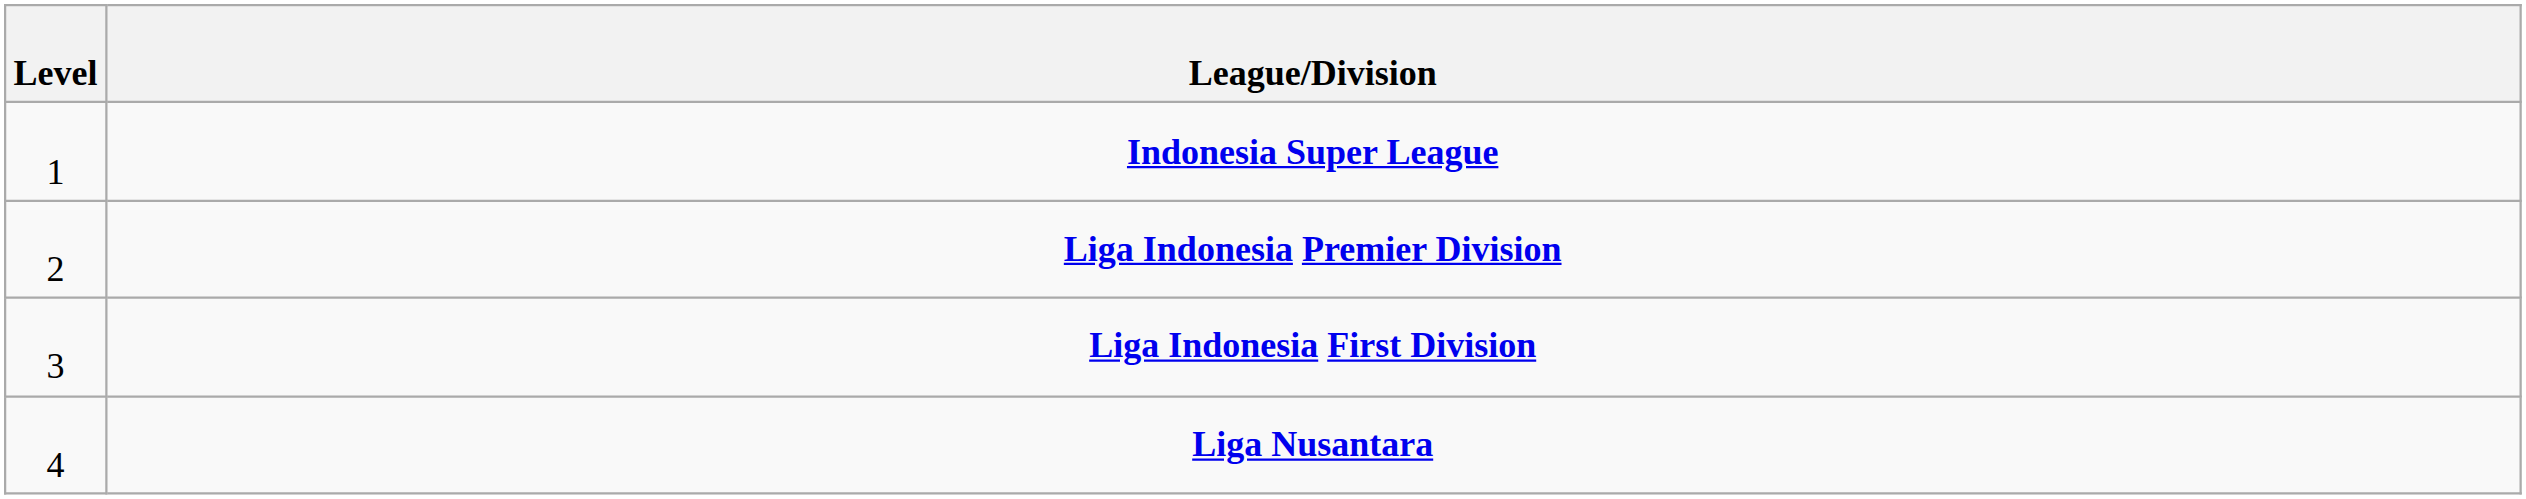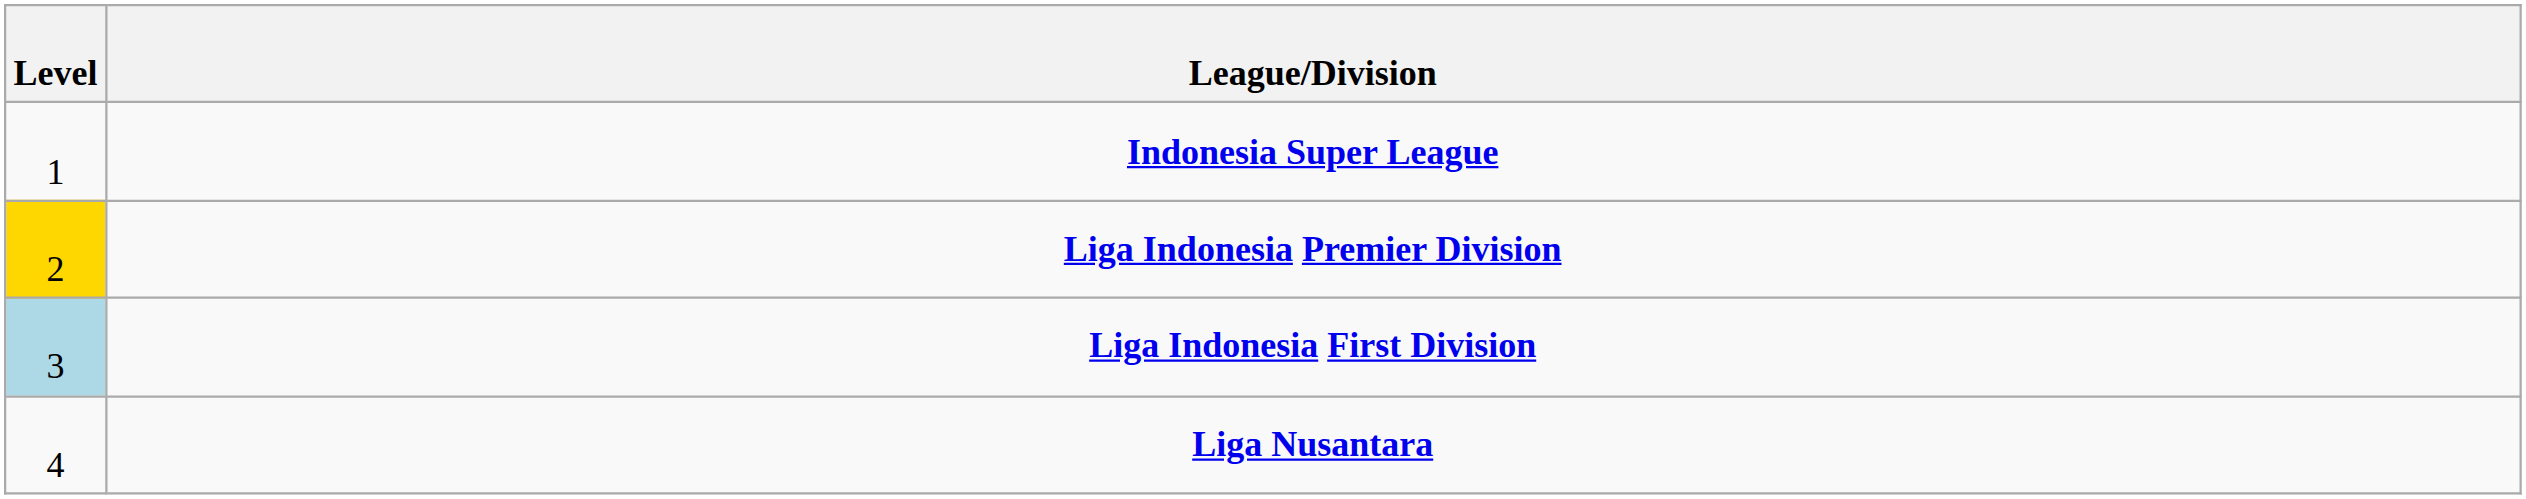(55, 268) no background -> (55, 268) gold background
(55, 366) no background -> (55, 366) lightblue background
